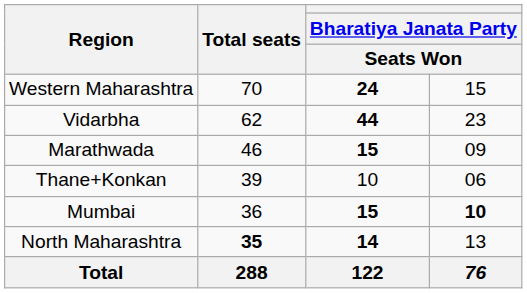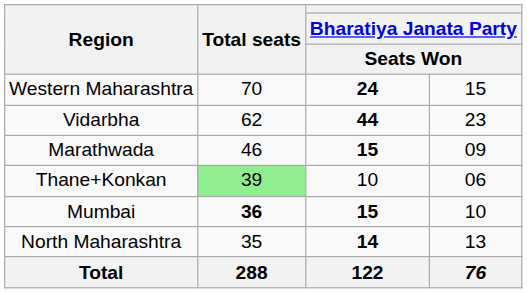(252, 180) no background -> (252, 180) lightgreen background
(252, 211) normal -> (252, 211) bold
(475, 211) bold -> (475, 211) normal
(252, 241) bold -> (252, 241) normal
